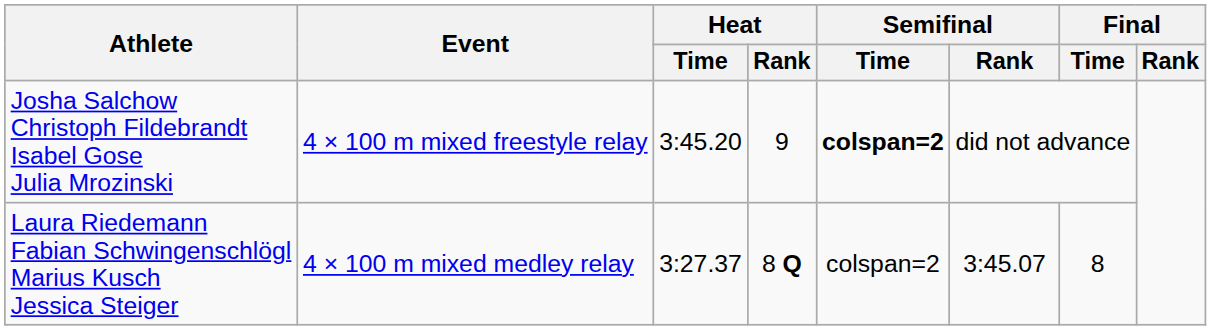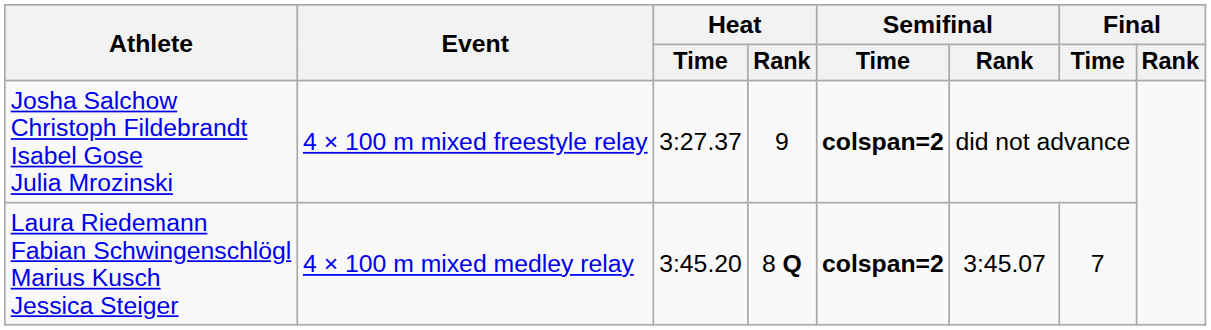(701, 142) 3:45.20 -> (701, 142) 3:27.37
(701, 264) 3:27.37 -> (701, 264) 3:45.20
(883, 264) normal -> (883, 264) bold
(1098, 264) 8 -> (1098, 264) 7
